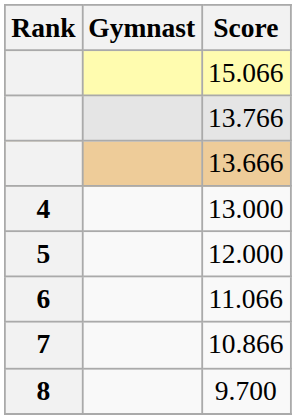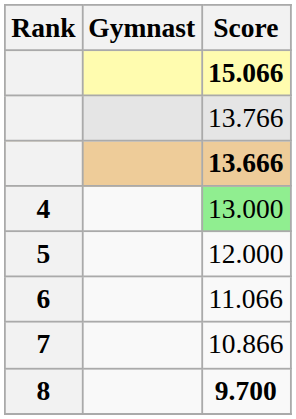(246, 72) normal -> (246, 72) bold
(246, 163) normal -> (246, 163) bold
(246, 208) no background -> (246, 208) lightgreen background
(246, 390) normal -> (246, 390) bold
